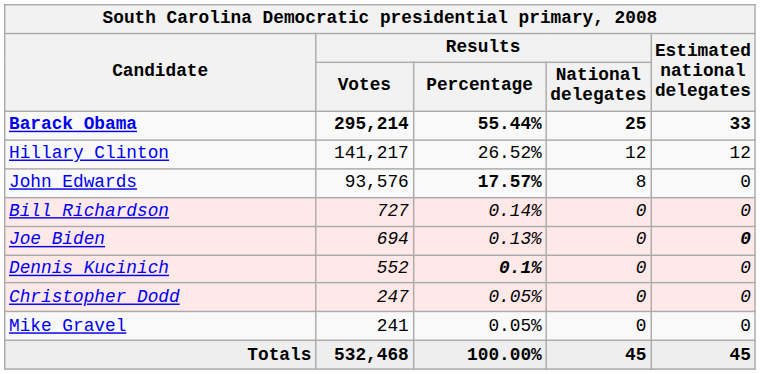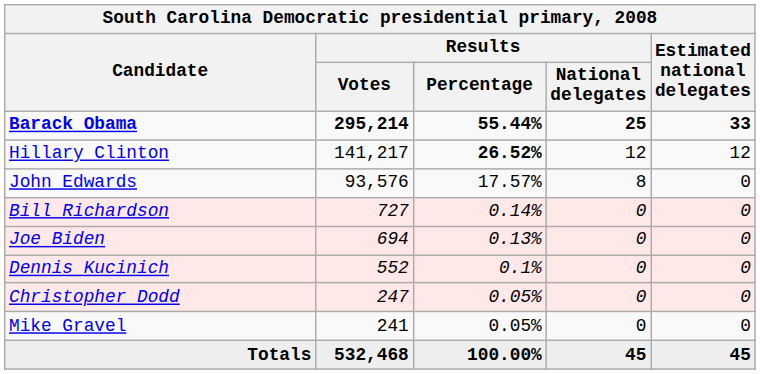(510, 154) normal -> (510, 154) bold
(510, 183) bold -> (510, 183) normal
(746, 241) bold -> (746, 241) normal
(520, 269) bold -> (520, 269) normal
